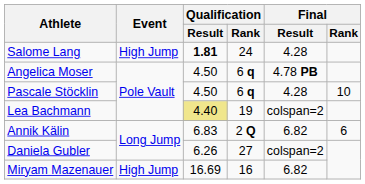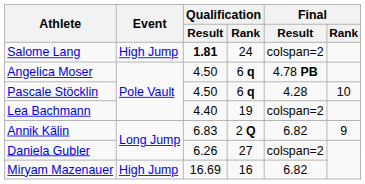(295, 53) 4.28 -> (295, 53) colspan=2
(205, 111) khaki background -> (205, 111) no background
(344, 131) 6 -> (344, 131) 9
